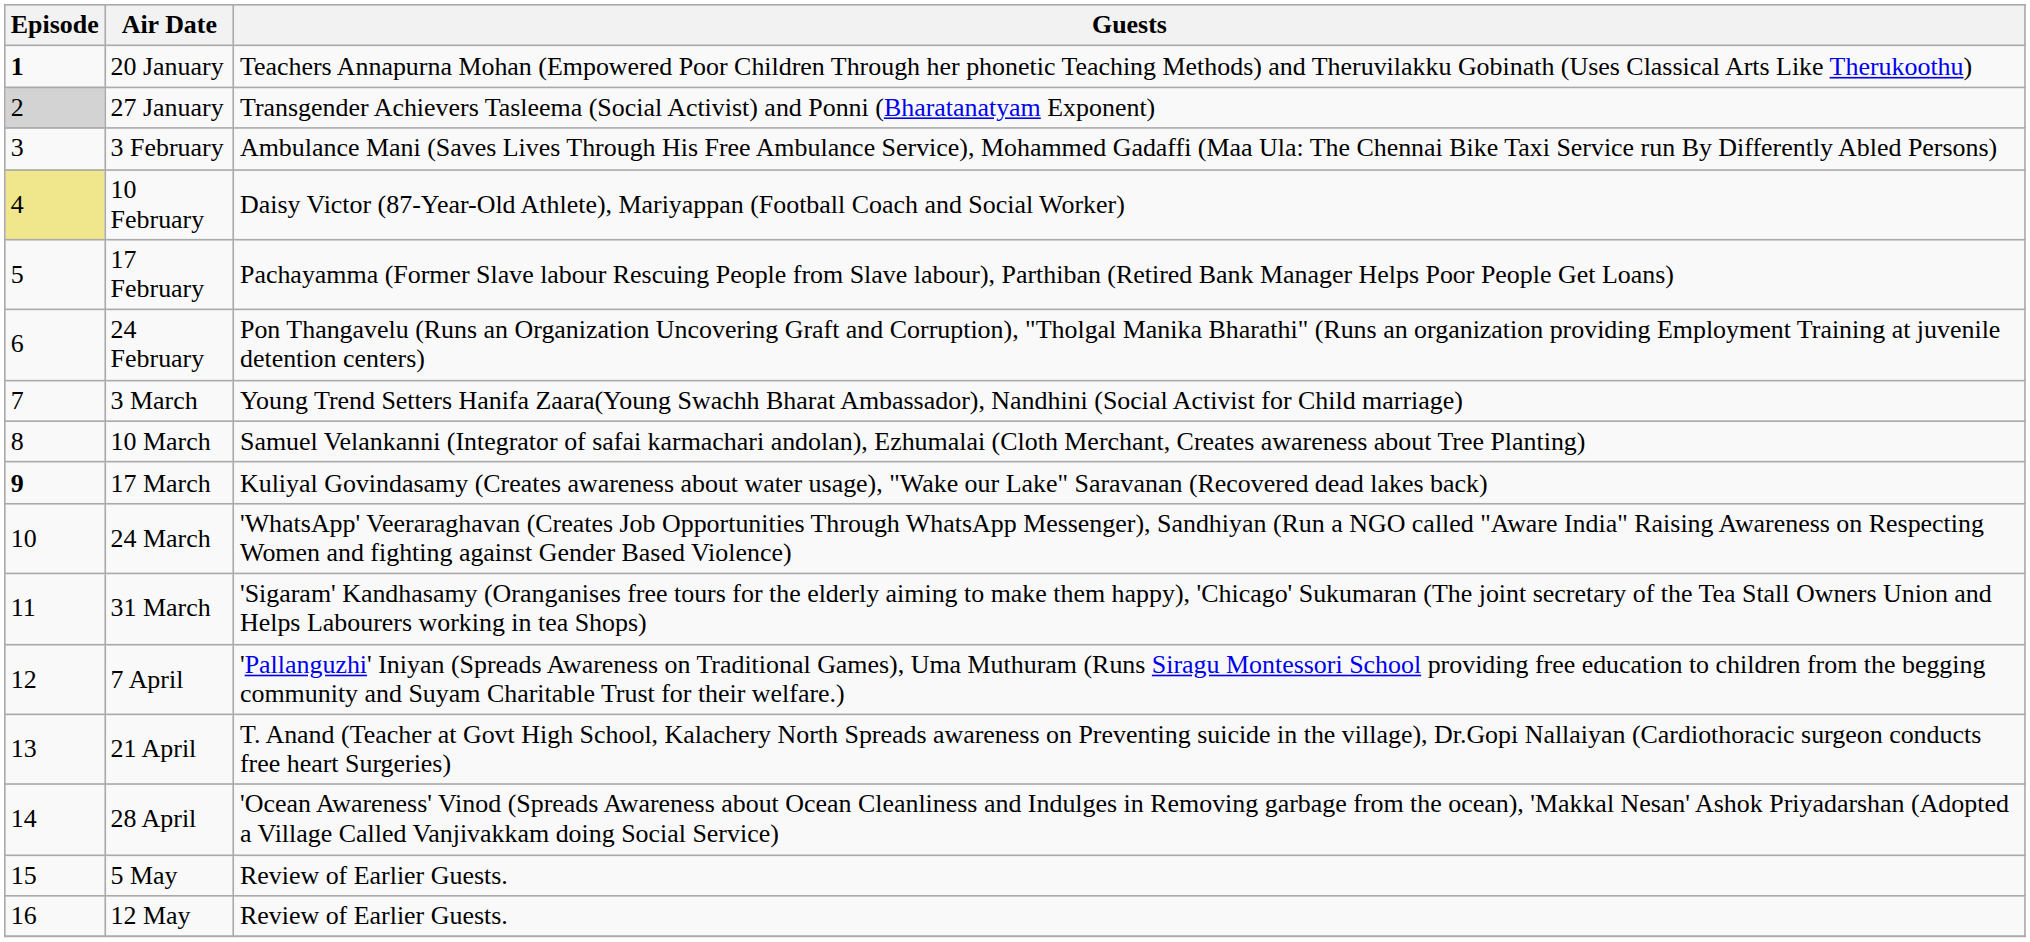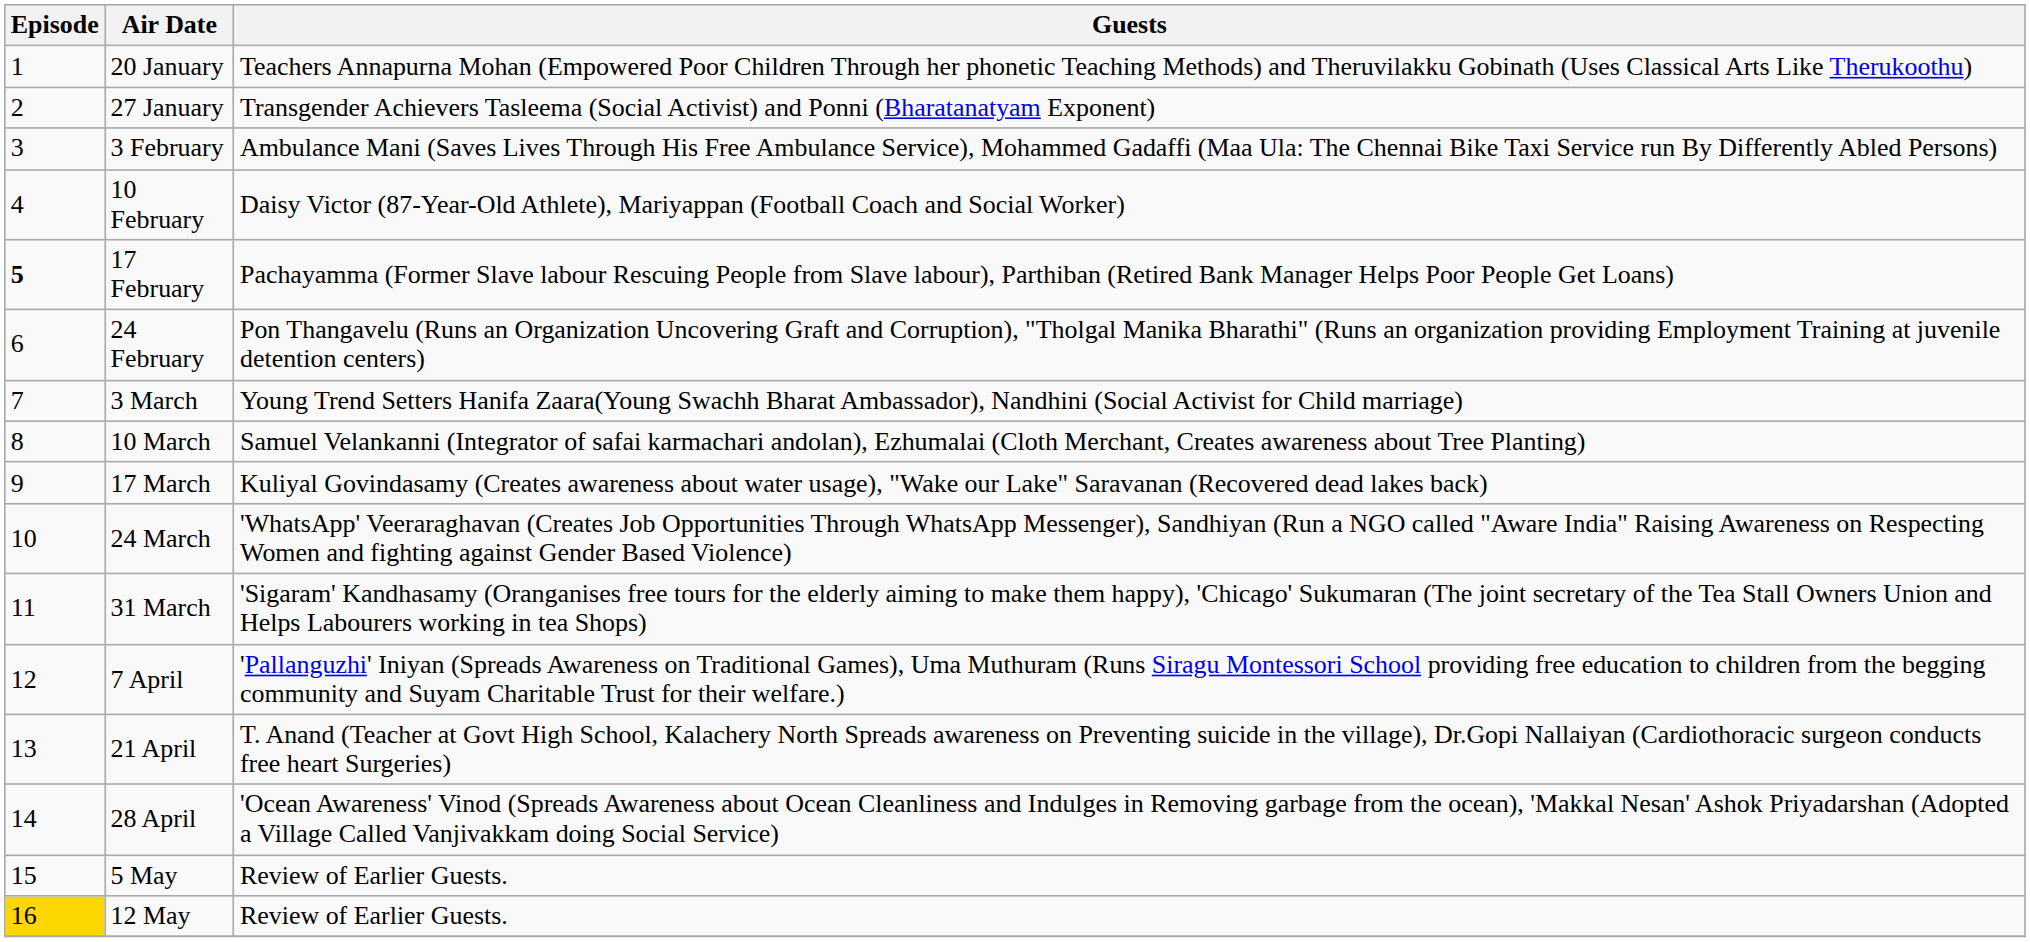(17, 66) bold -> (17, 66) normal
(17, 107) lightgrey background -> (17, 107) no background
(17, 204) khaki background -> (17, 204) no background
(17, 274) normal -> (17, 274) bold
(17, 482) bold -> (17, 482) normal
(24, 916) no background -> (24, 916) gold background
